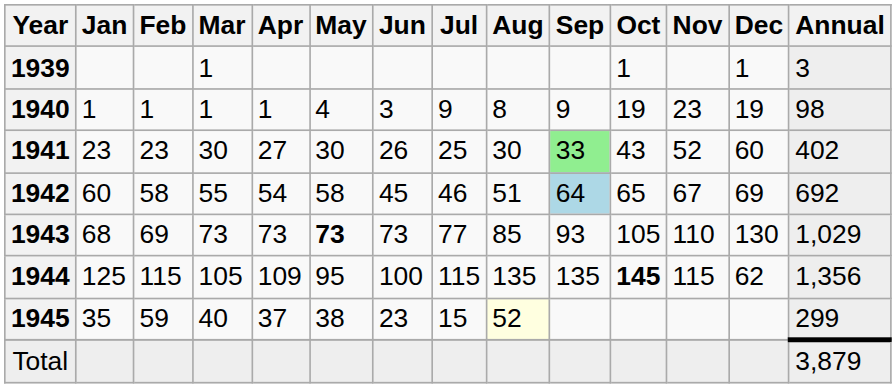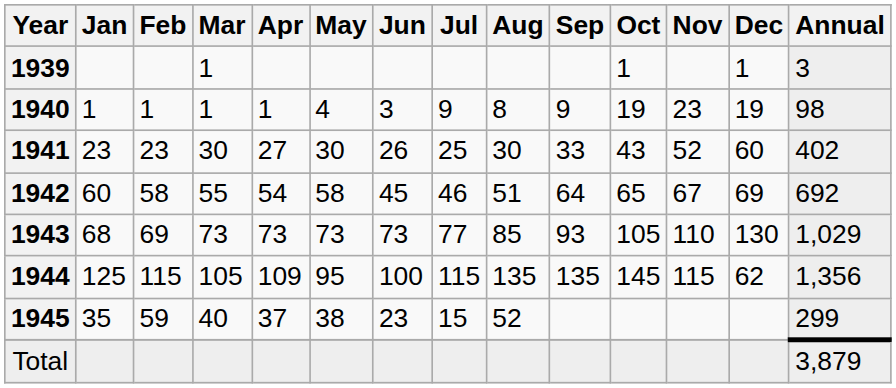(570, 151) lightgreen background -> (570, 151) no background
(570, 192) lightblue background -> (570, 192) no background
(330, 234) bold -> (330, 234) normal
(638, 276) bold -> (638, 276) normal
(507, 318) lightyellow background -> (507, 318) no background
